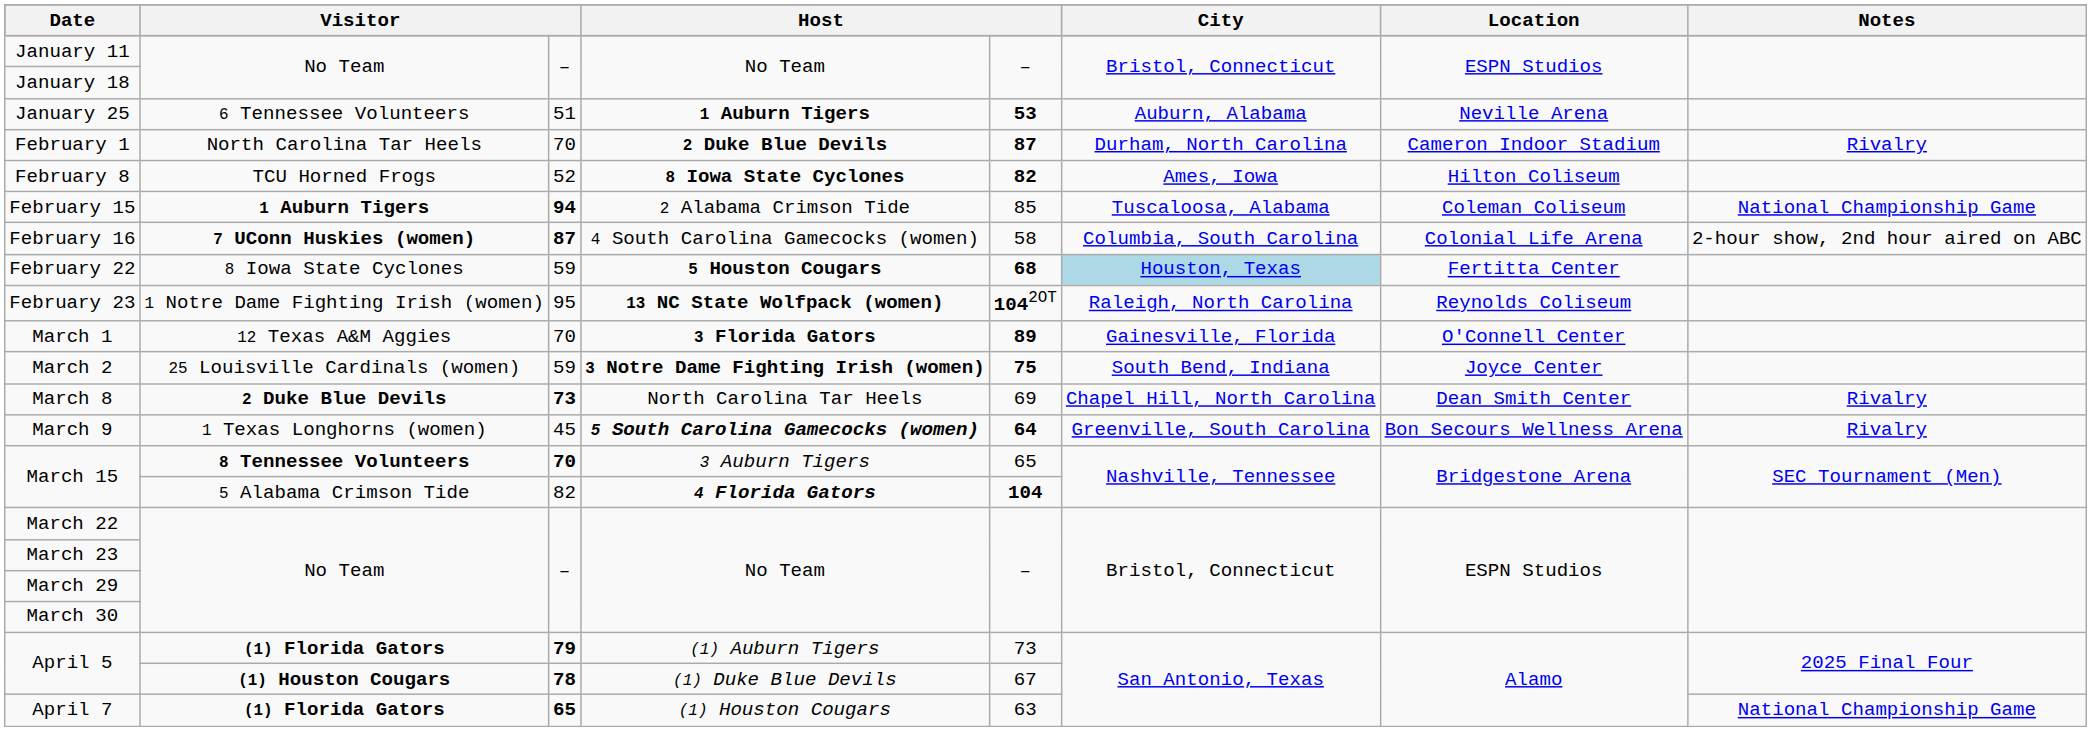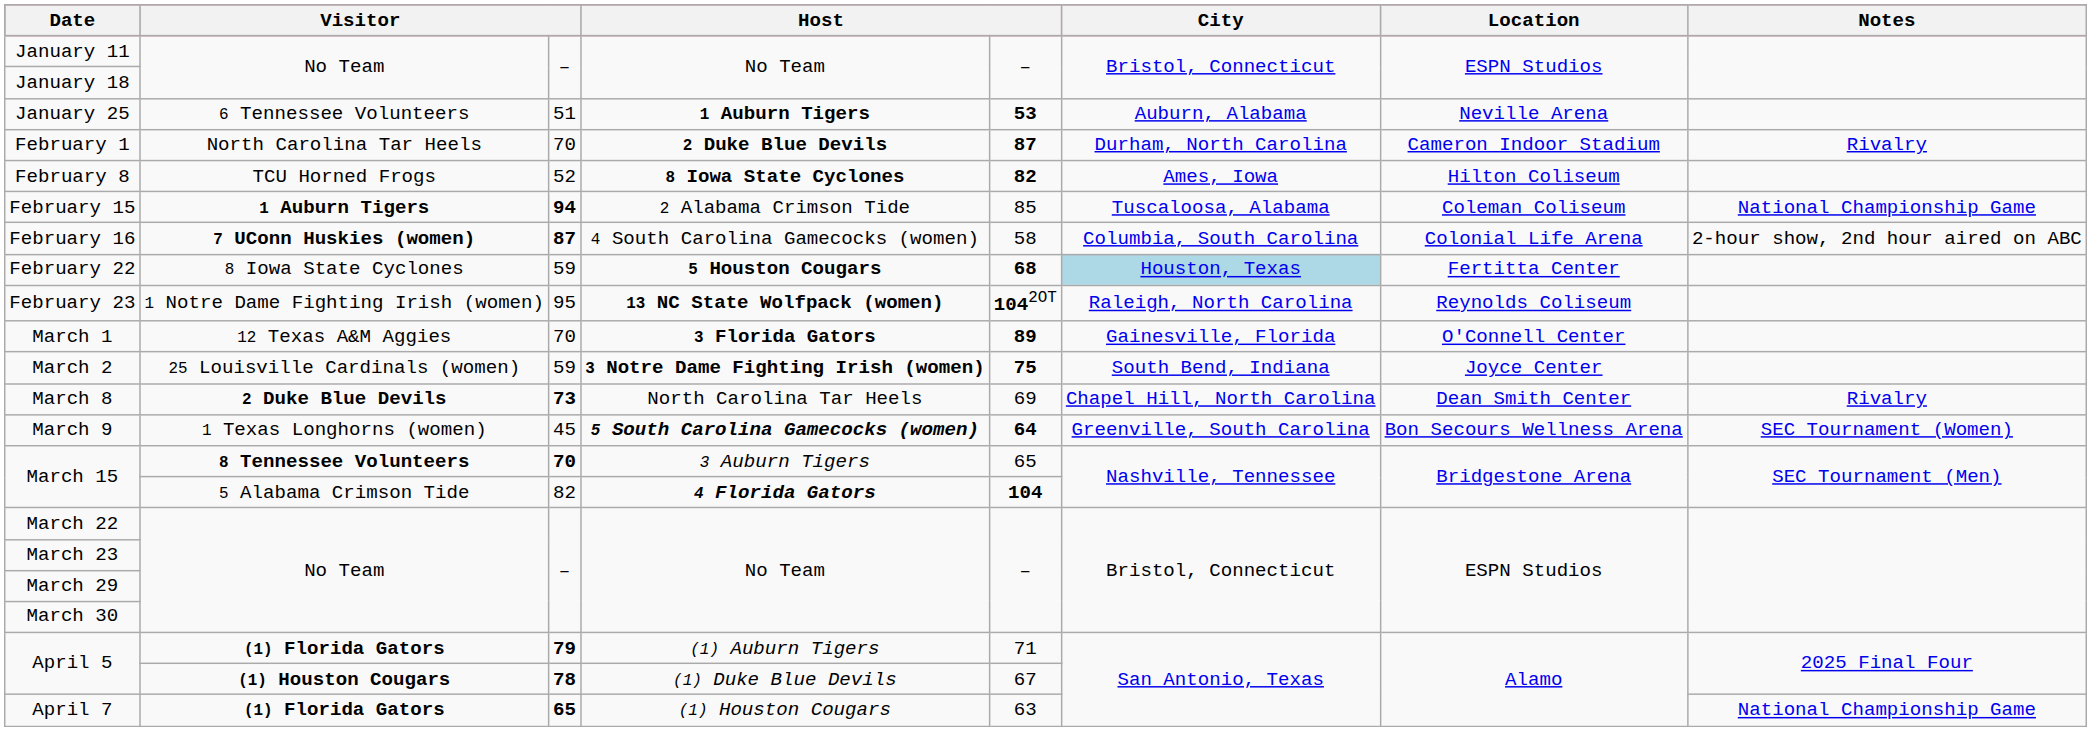(1887, 430) Rivalry -> (1887, 430) SEC Tournament (Women)
(1025, 648) 73 -> (1025, 648) 71
